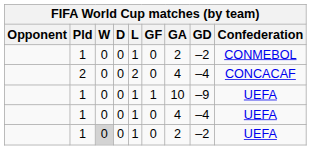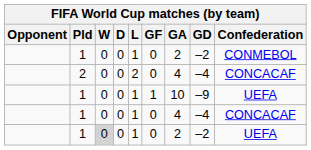(260, 114) UEFA -> (260, 114) CONCACAF
